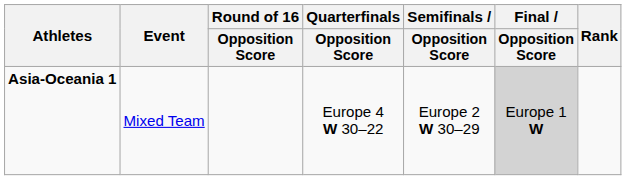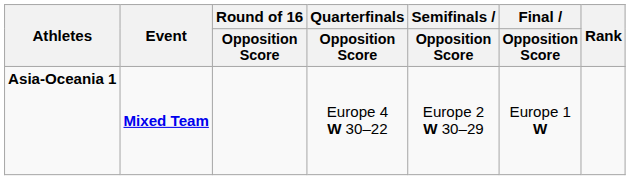(164, 121) normal -> (166, 121) bold
(536, 121) lightgrey background -> (540, 121) no background
